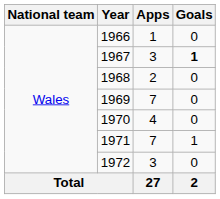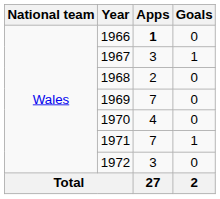(153, 36) normal -> (153, 36) bold
(194, 57) bold -> (194, 57) normal
